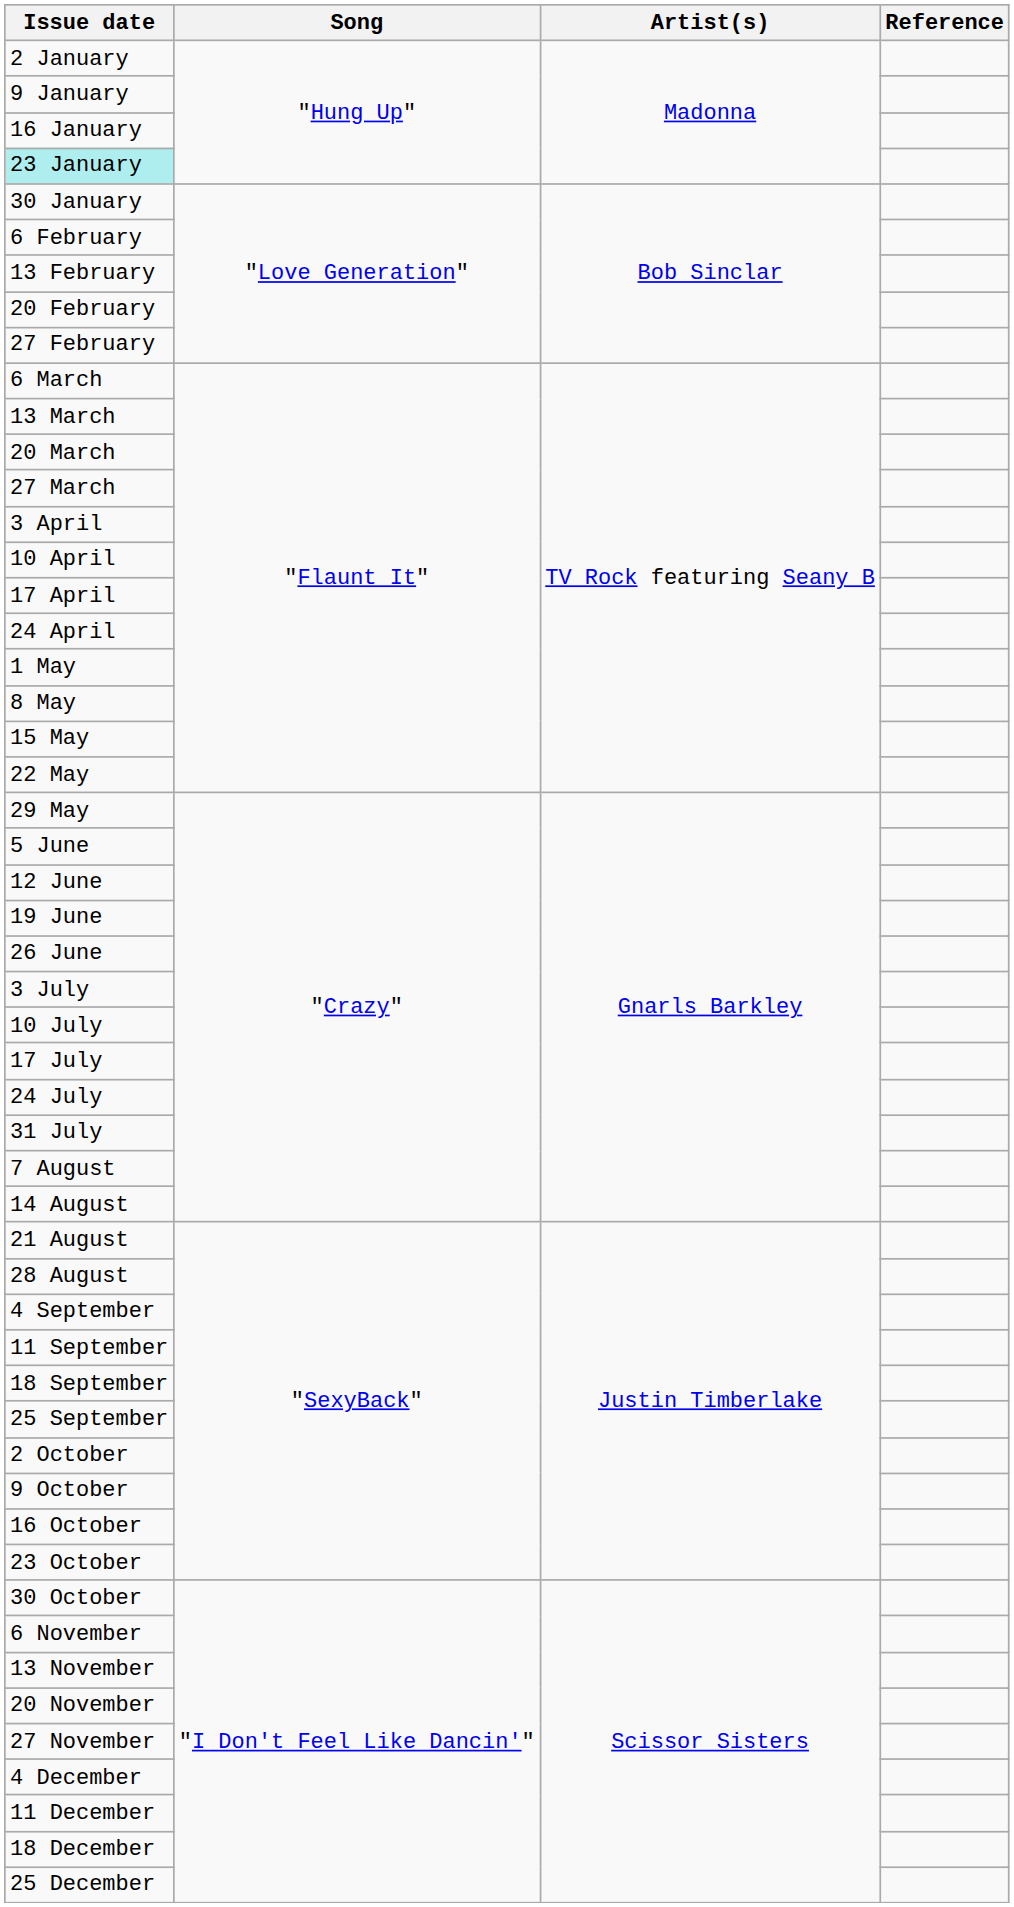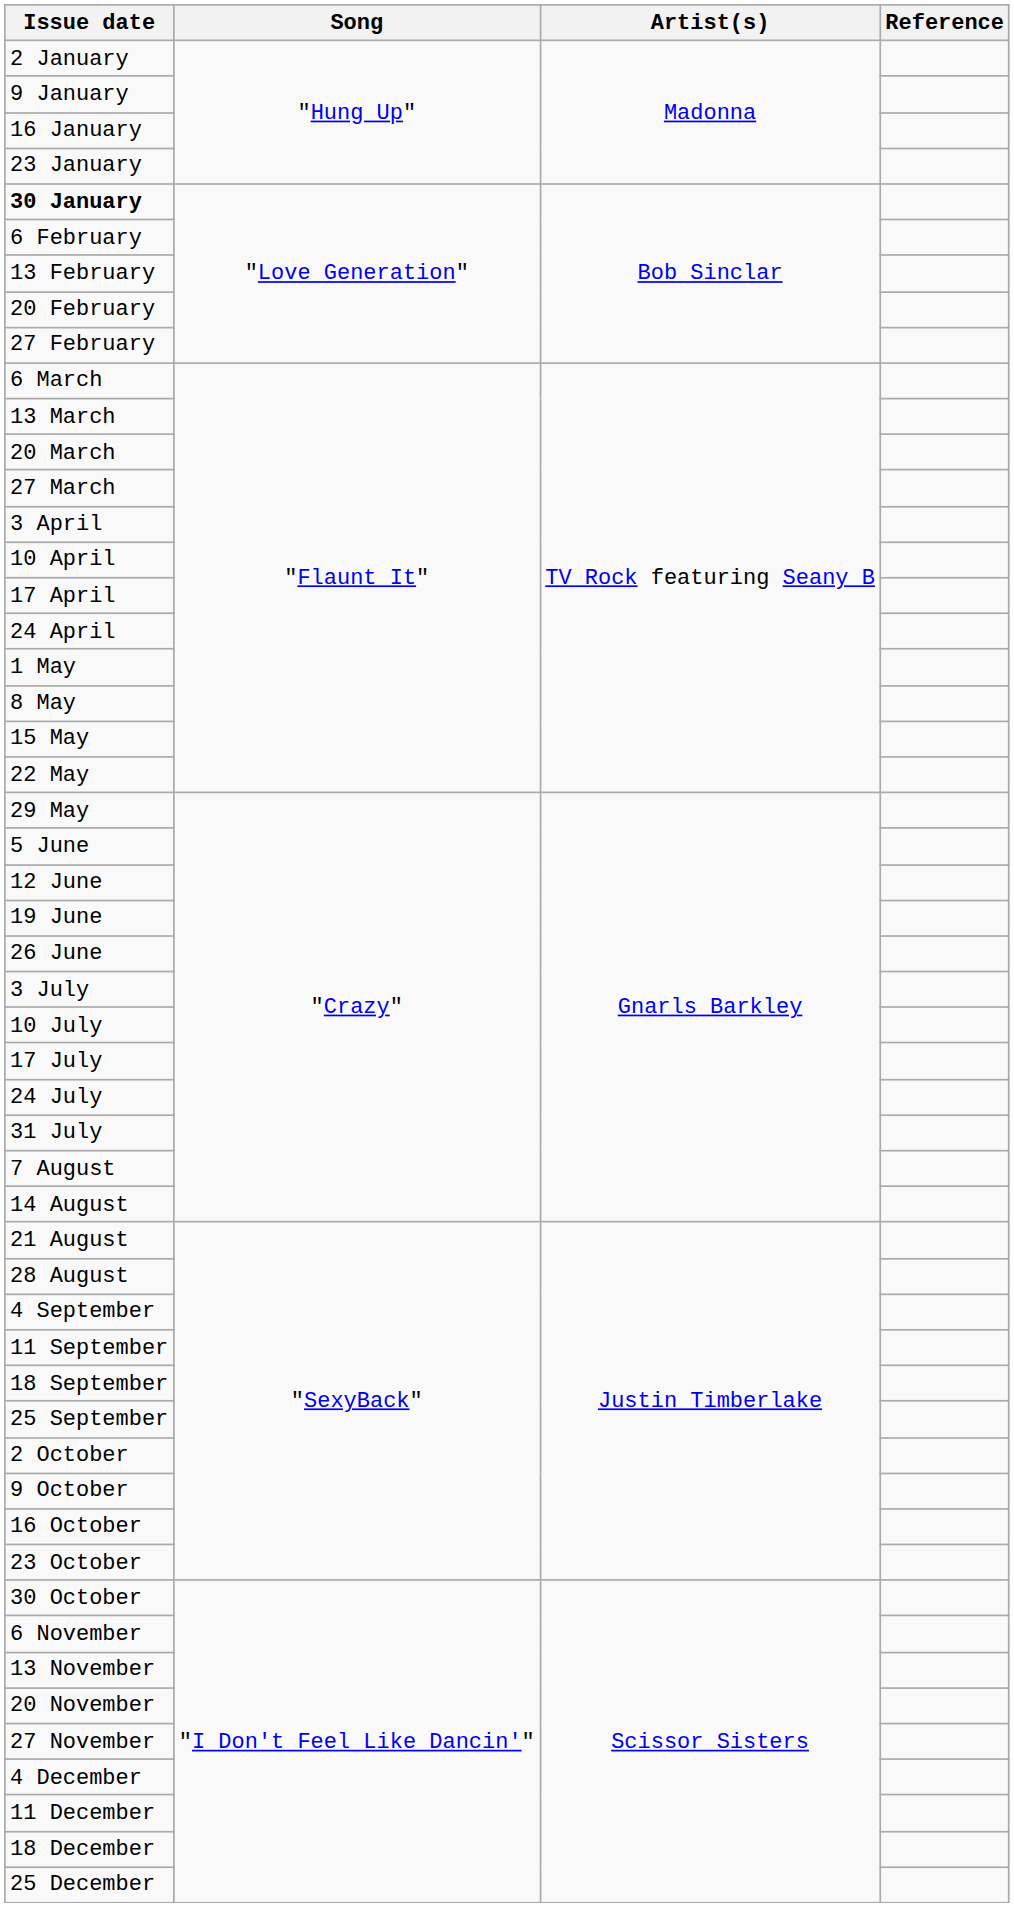(76, 166) paleturquoise background -> (76, 166) no background
(76, 202) normal -> (76, 202) bold
